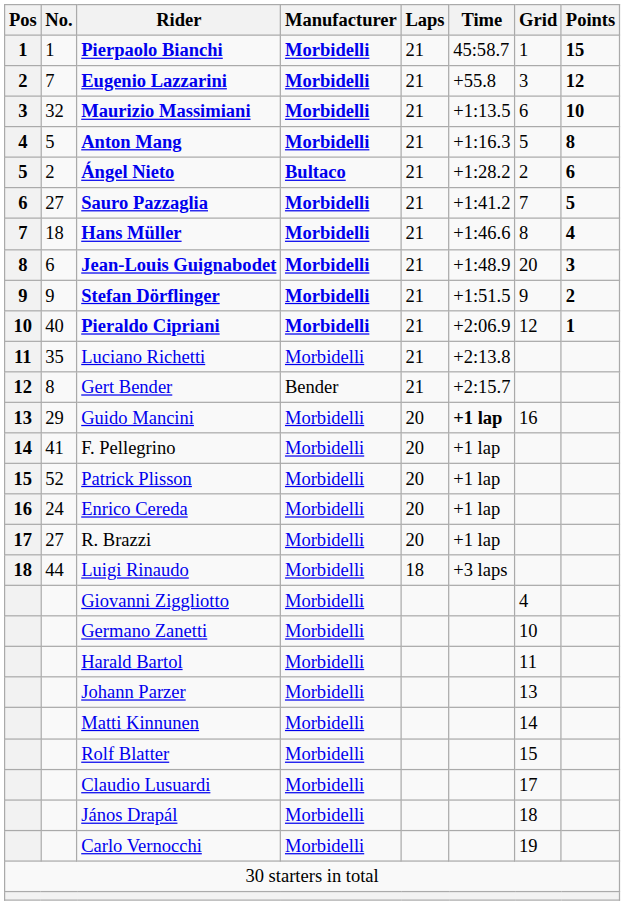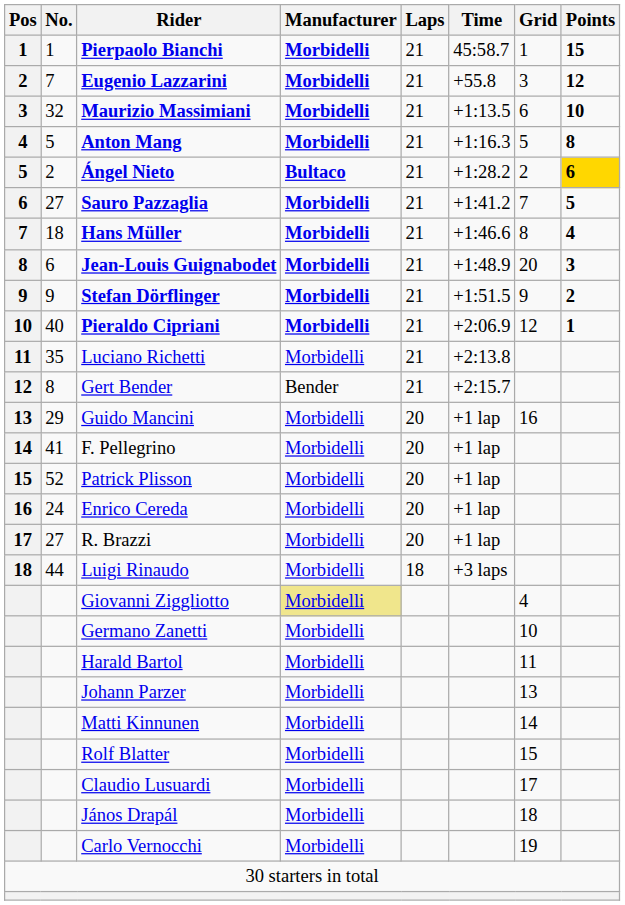(570, 172) no background -> (570, 172) gold background
(478, 417) bold -> (477, 417) normal
(325, 600) no background -> (325, 600) khaki background
